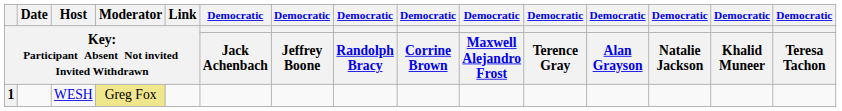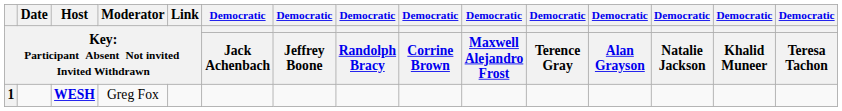(73, 95) normal -> (74, 95) bold
(131, 95) khaki background -> (133, 95) no background
